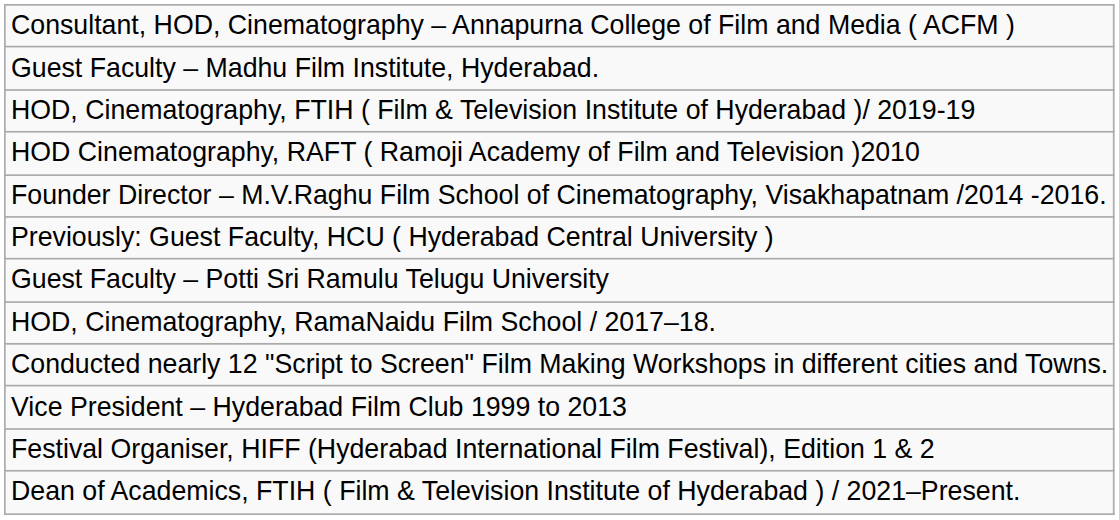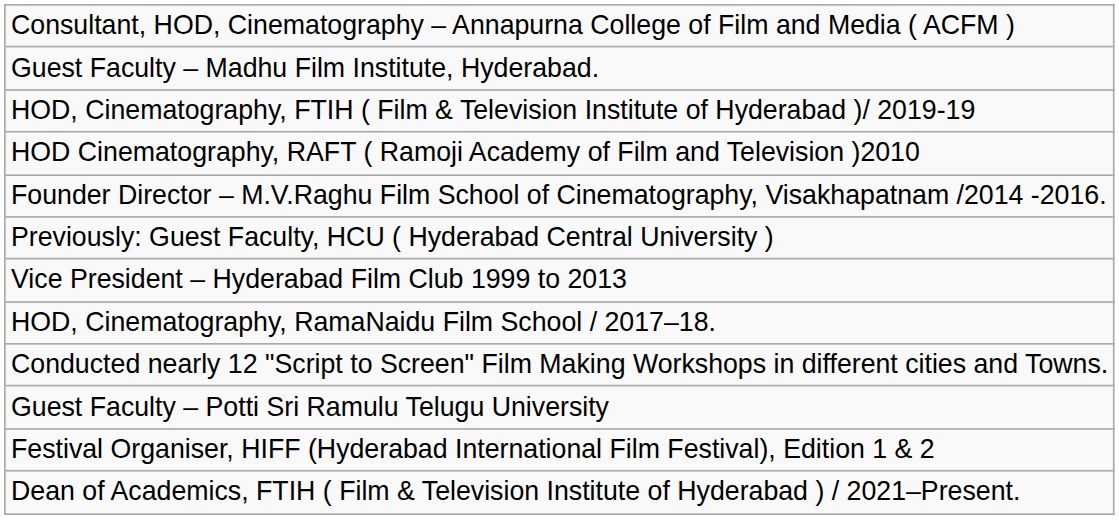(310, 279) Guest Faculty – Potti Sri Ramulu Telugu University -> (319, 279) Vice President – Hyderabad Film Club 1999 to 2013
(319, 407) Vice President – Hyderabad Film Club 1999 to 2013 -> (310, 407) Guest Faculty – Potti Sri Ramulu Telugu University
